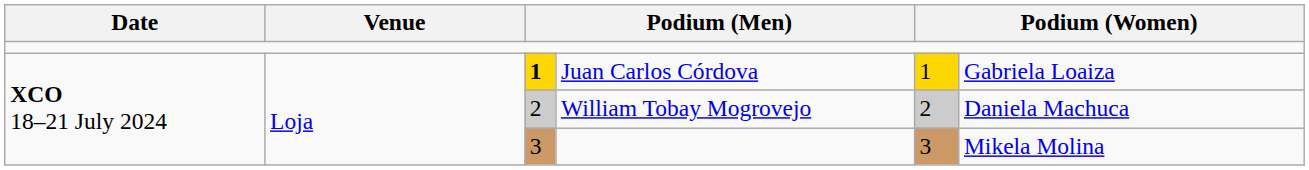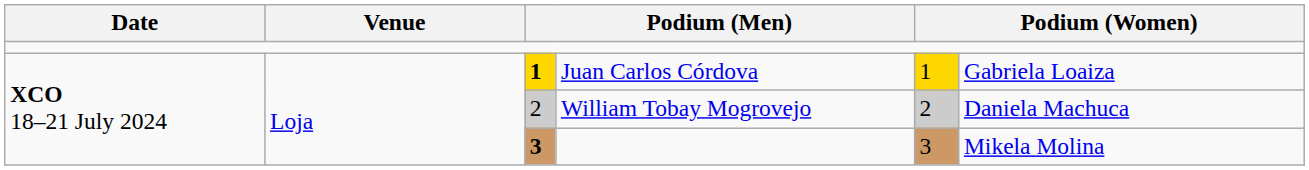(536, 145) normal -> (536, 145) bold
